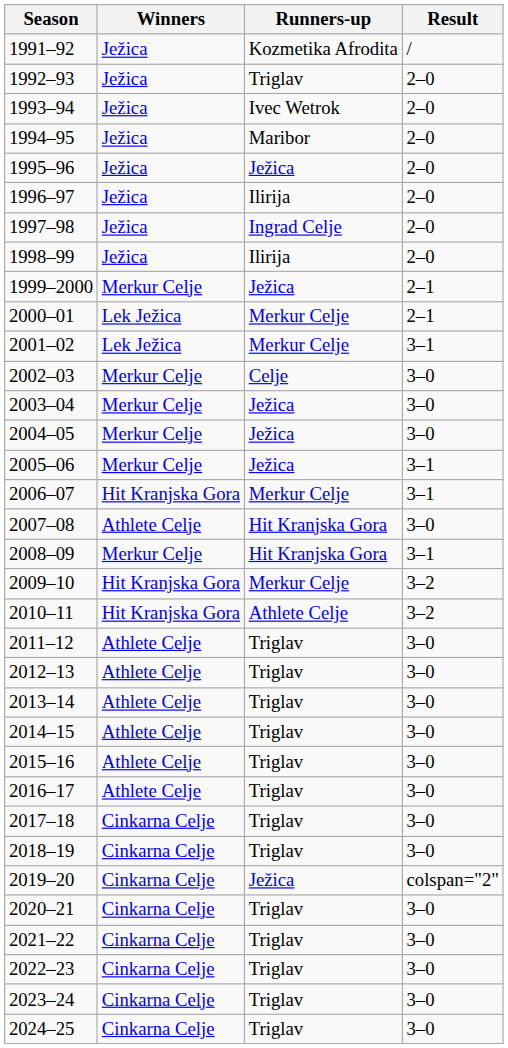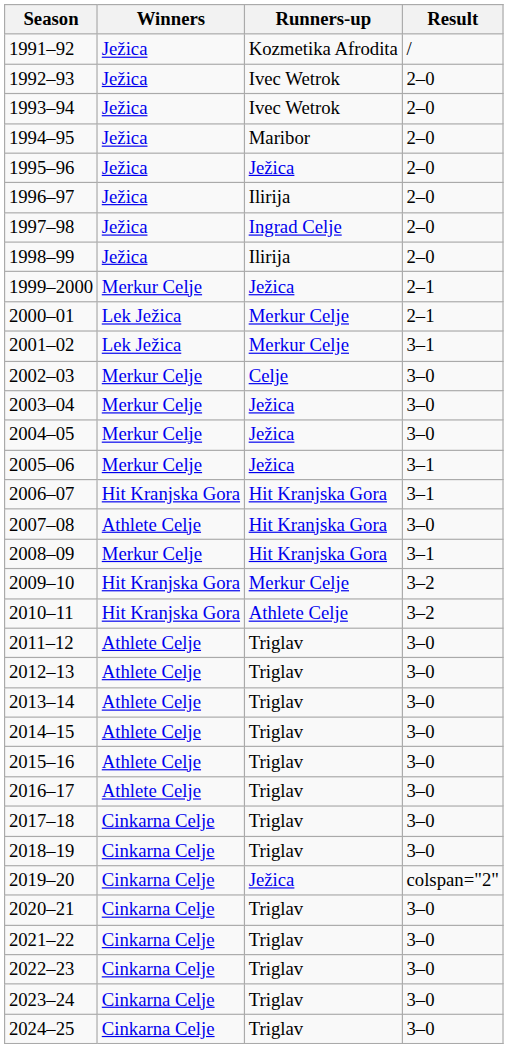(276, 78) Triglav -> (294, 78) Ivec Wetrok
(299, 494) Merkur Celje -> (318, 494) Hit Kranjska Gora
